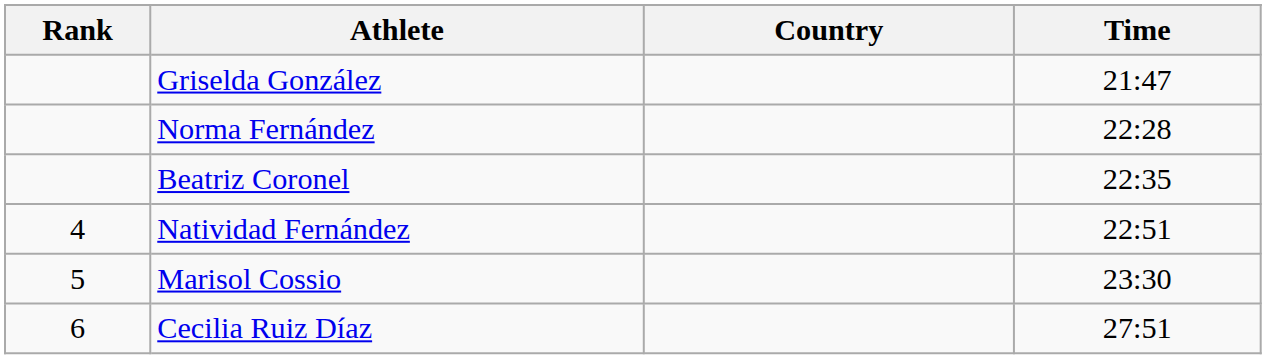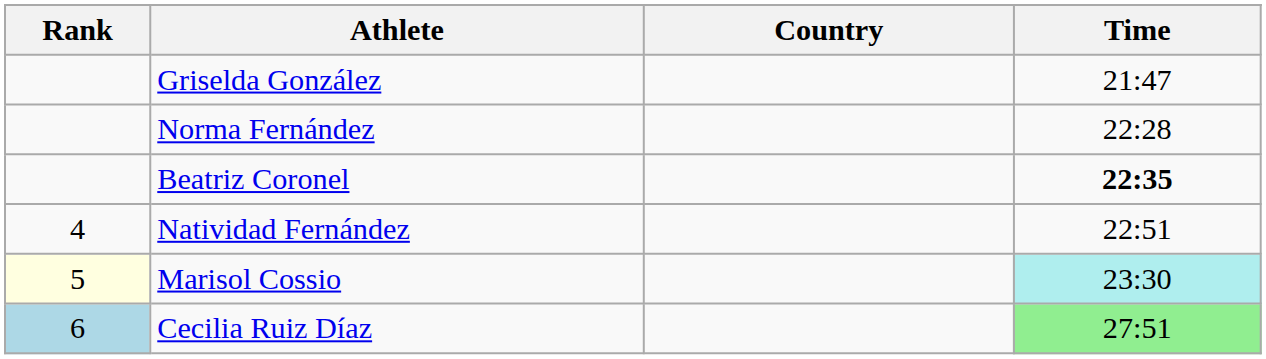(1137, 179) normal -> (1137, 179) bold
(78, 278) no background -> (78, 278) lightyellow background
(1137, 278) no background -> (1137, 278) paleturquoise background
(78, 328) no background -> (78, 328) lightblue background
(1137, 328) no background -> (1137, 328) lightgreen background
